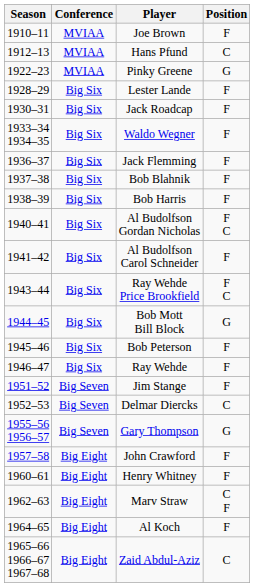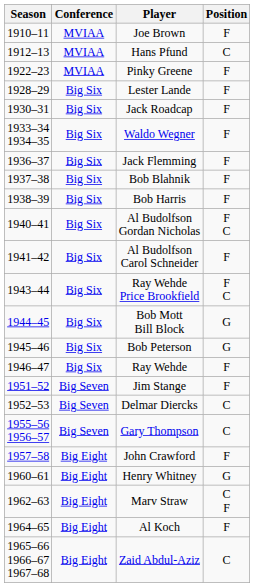(226, 71) G -> (226, 71) F
(226, 347) F -> (226, 347) G
(226, 430) G -> (226, 430) C
(226, 475) F -> (226, 475) G
